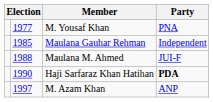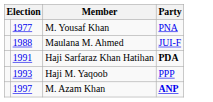- row: (95, 43)
(22, 74) 1990 -> (22, 58) 1991
+ row: (76, 74)
(168, 89) normal -> (168, 89) bold
